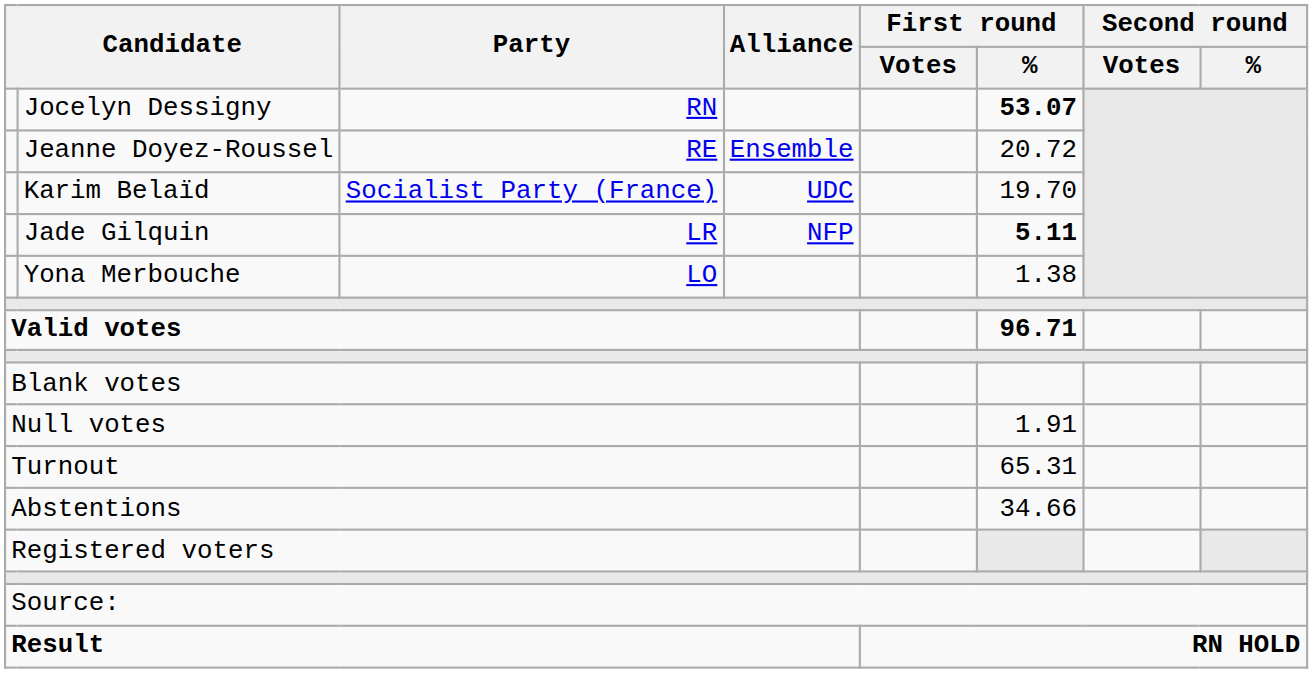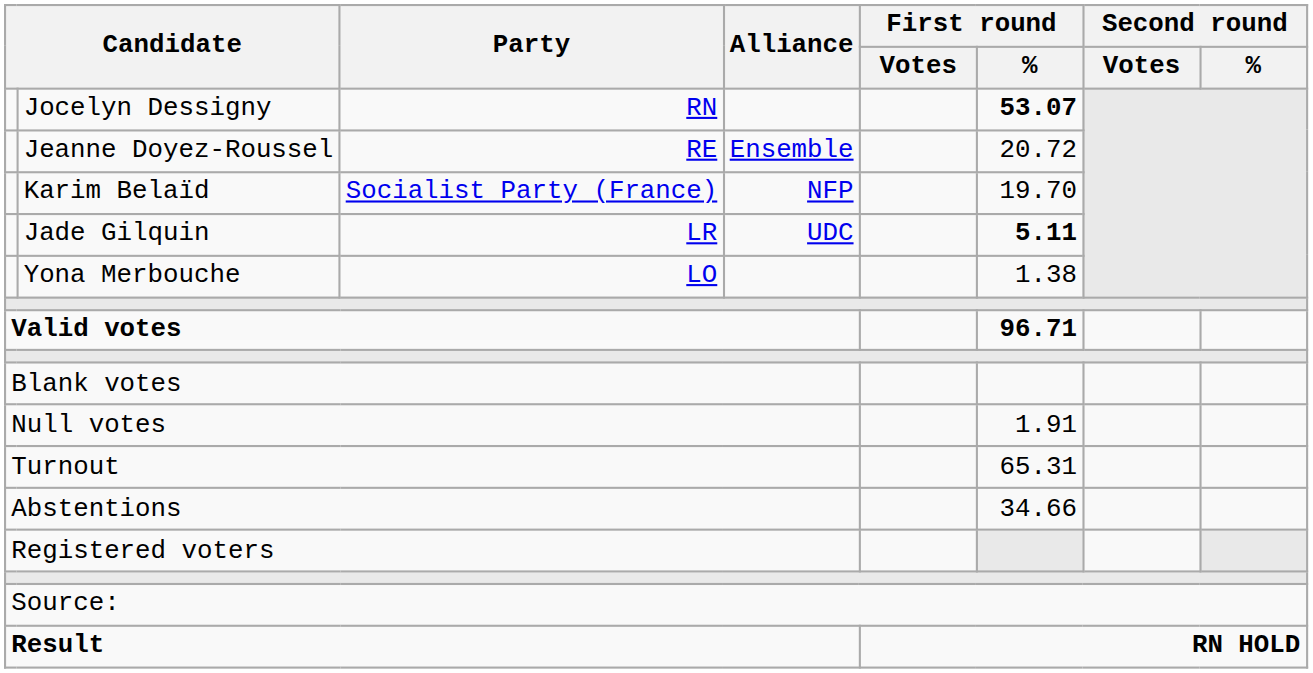(830, 193) UDC -> (830, 193) NFP
(830, 235) NFP -> (830, 235) UDC
